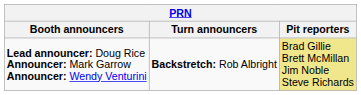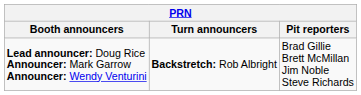(318, 64) khaki background -> (318, 64) no background
